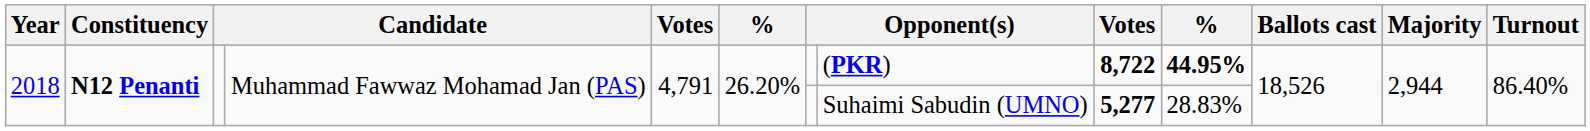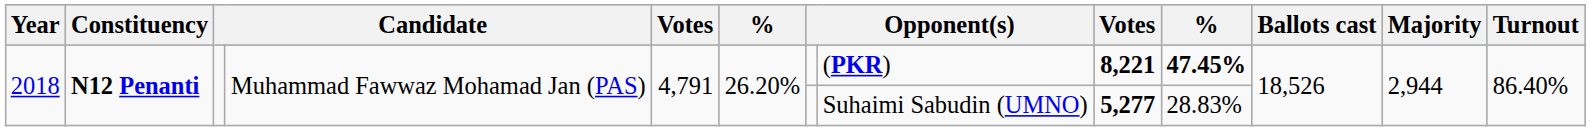(1128, 65) 8,722 -> (1128, 65) 8,221
(1206, 65) 44.95% -> (1206, 65) 47.45%
